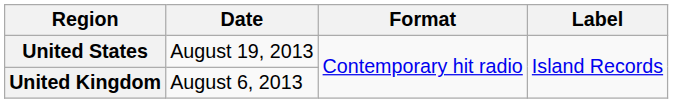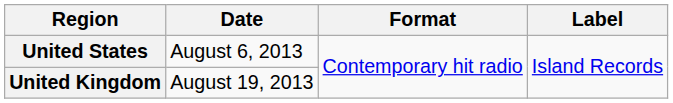(242, 51) August 19, 2013 -> (236, 51) August 6, 2013
(236, 82) August 6, 2013 -> (242, 82) August 19, 2013
